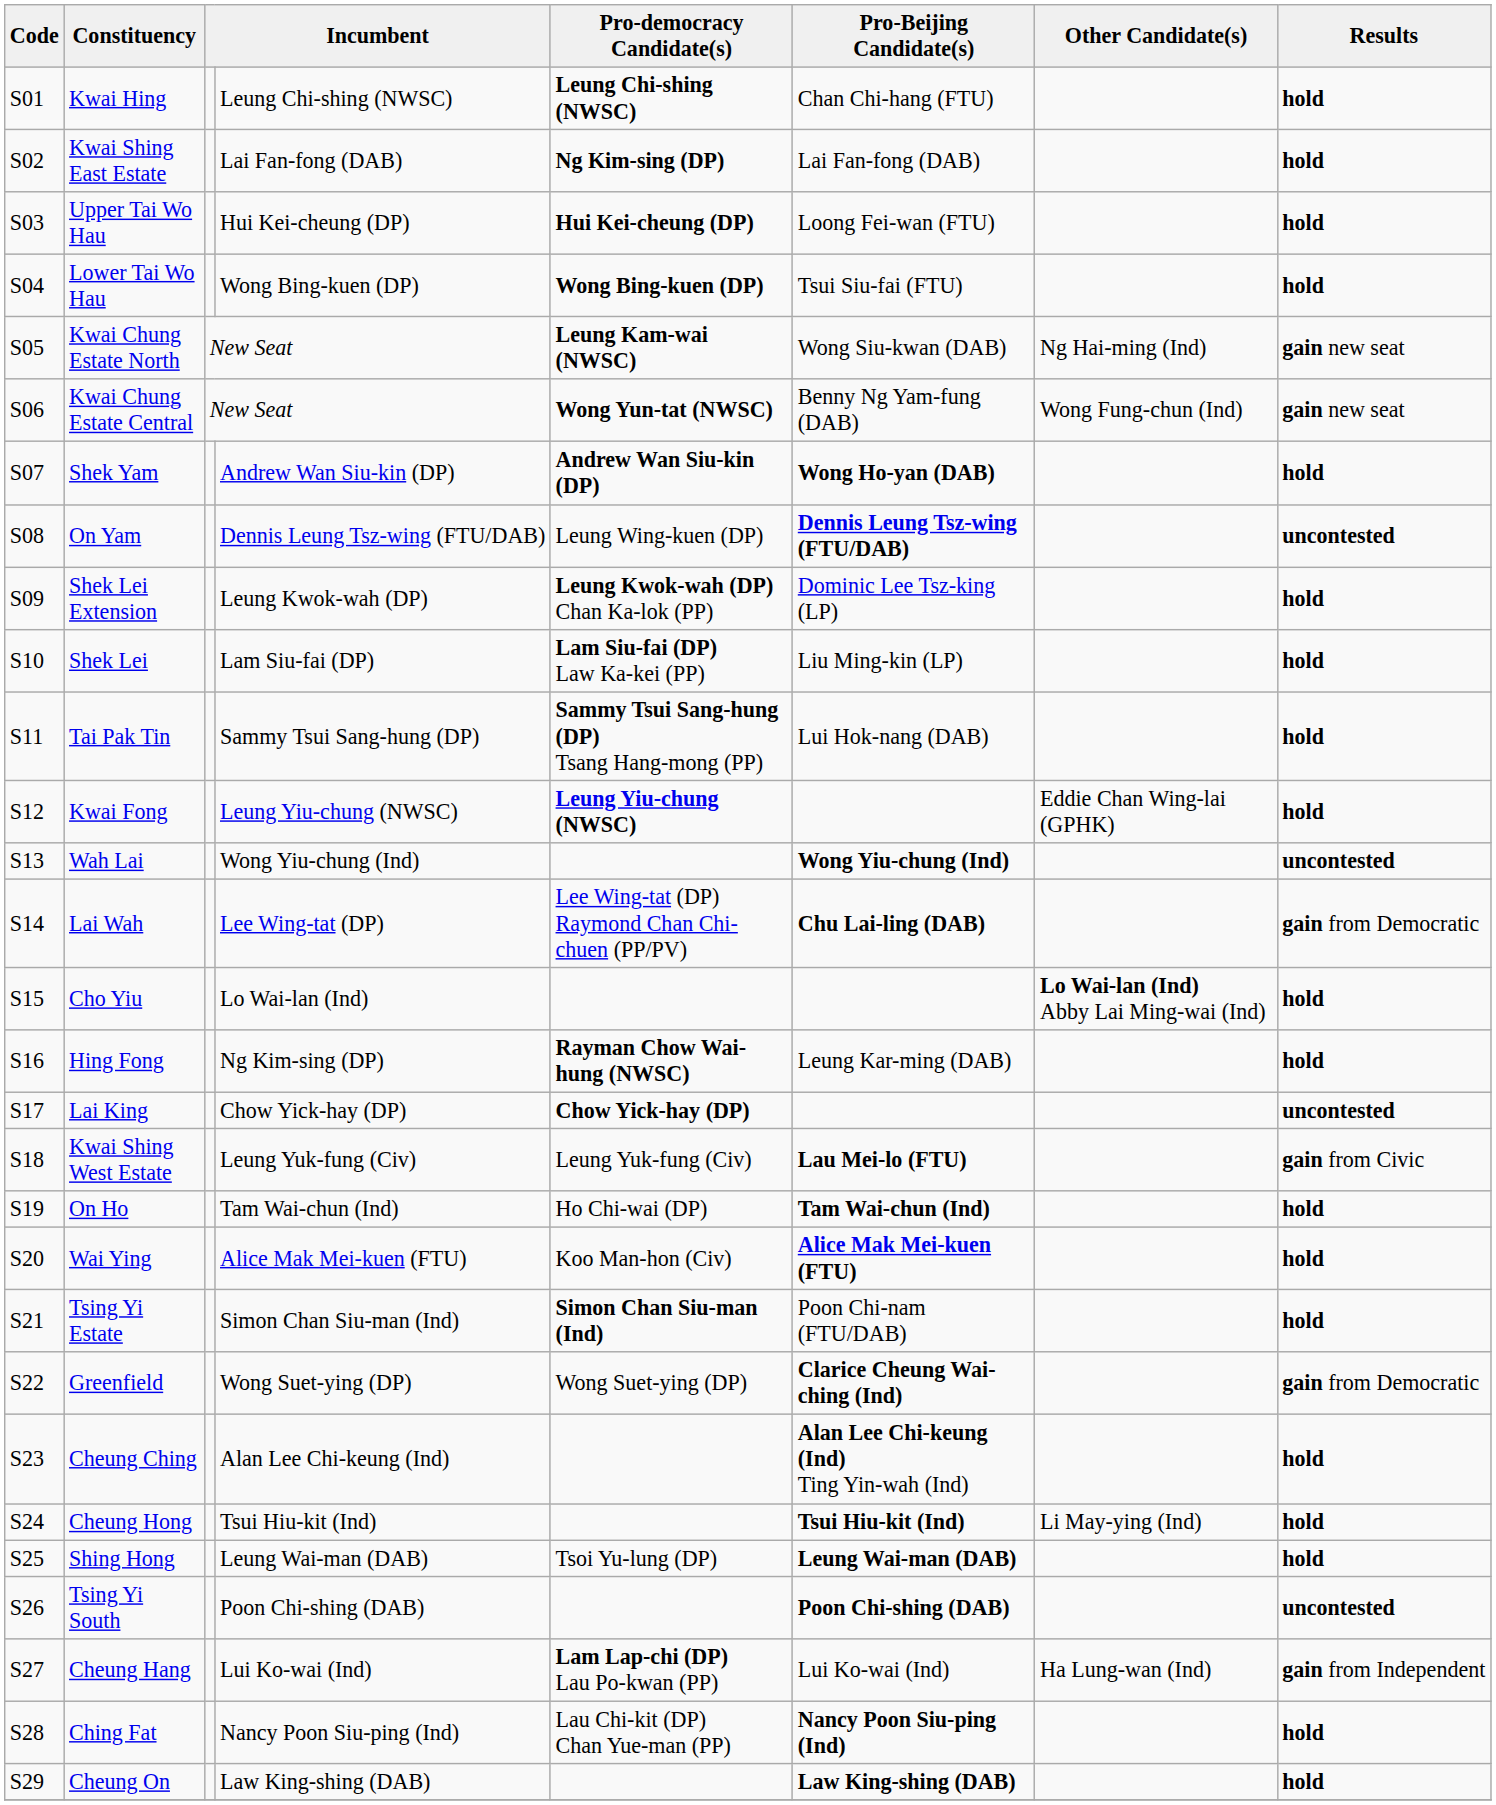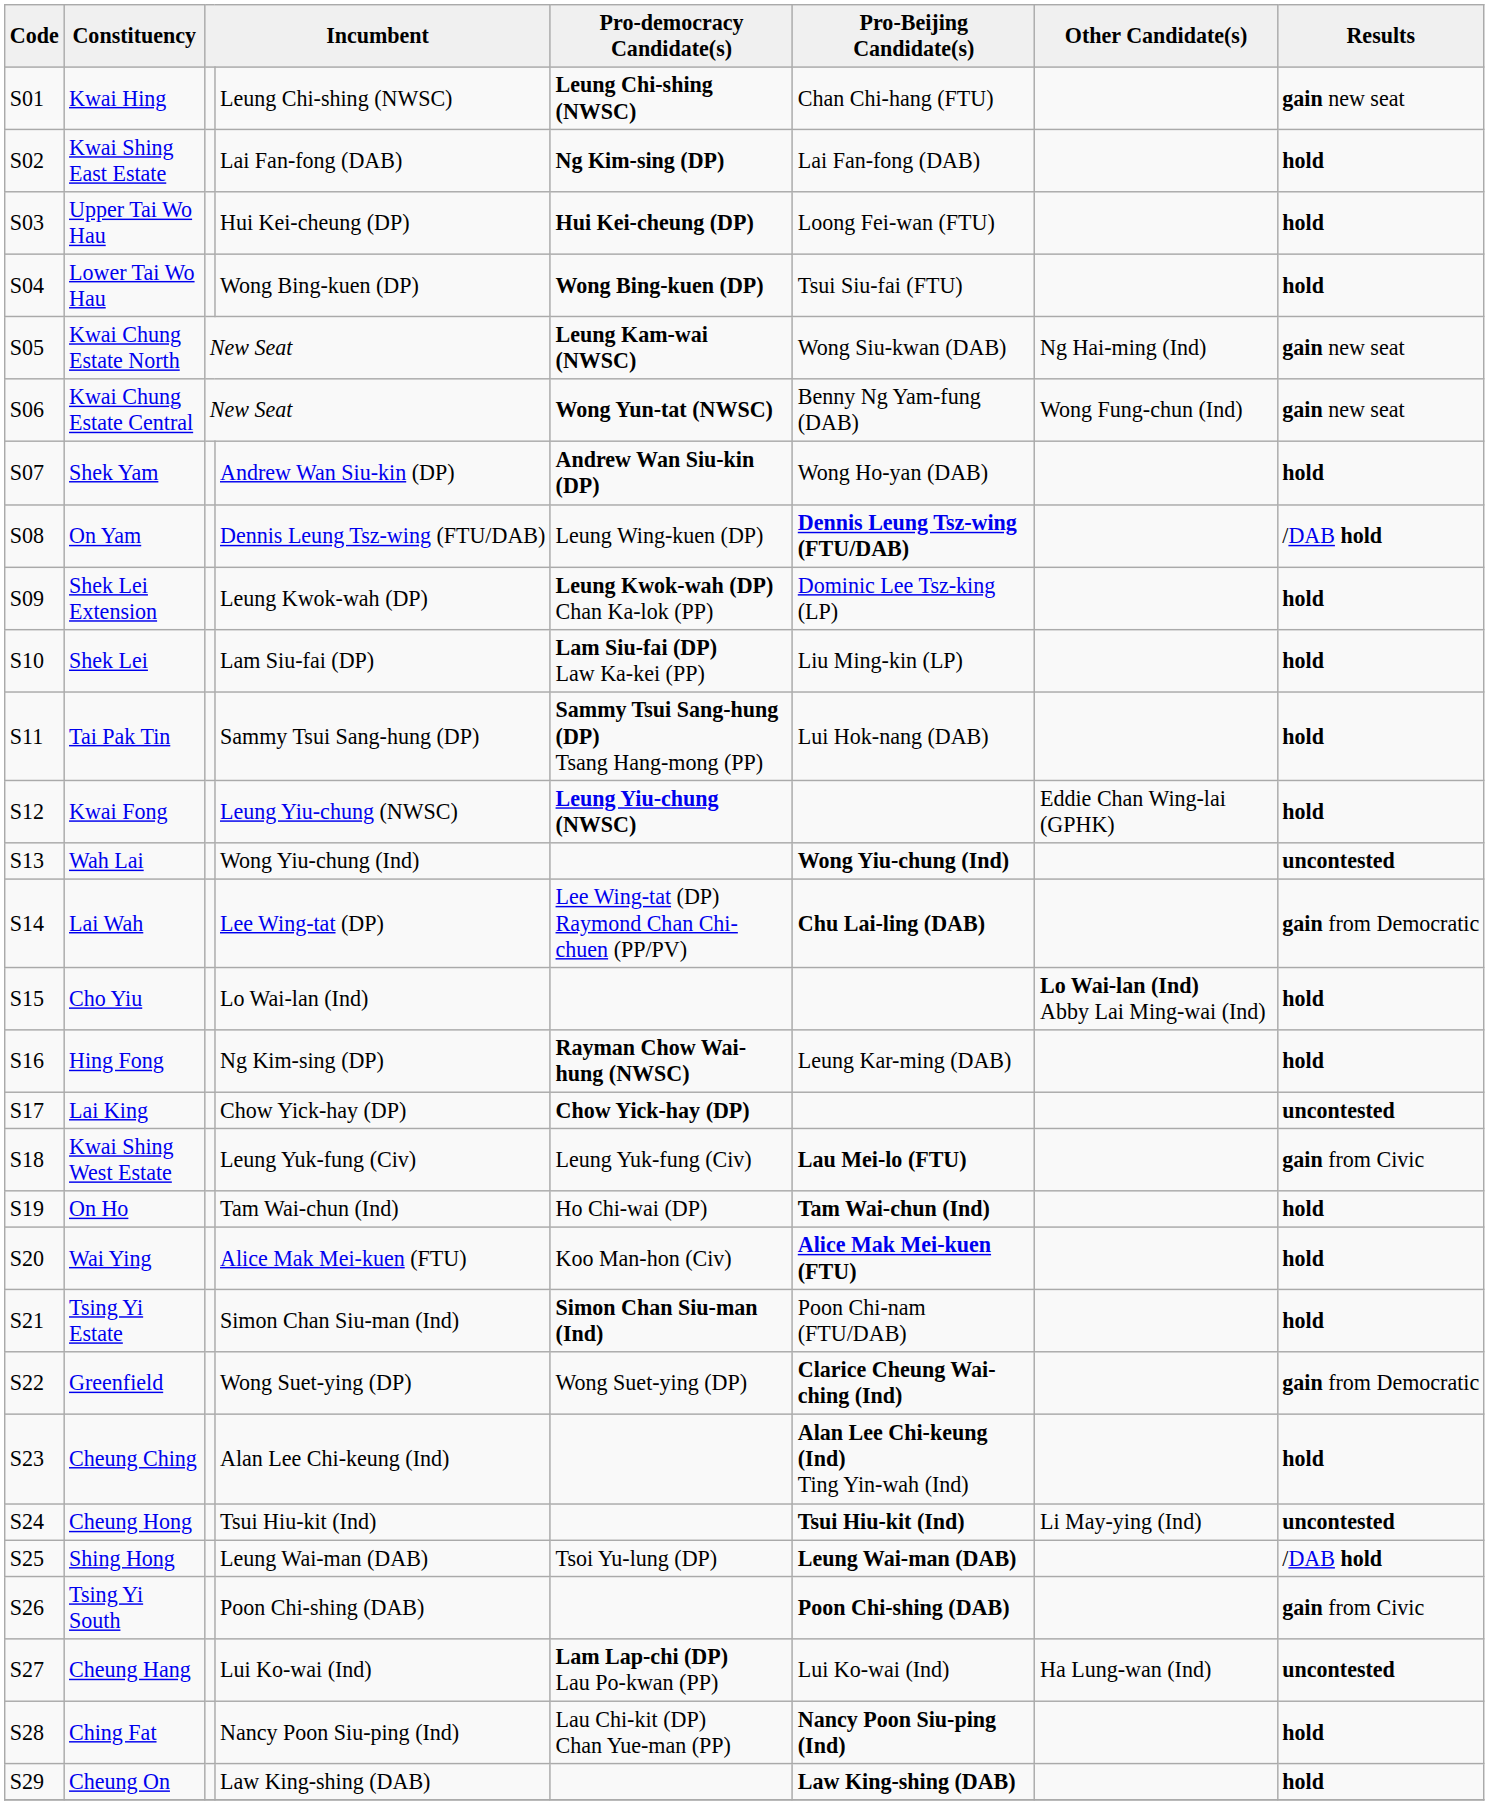(1303, 98) hold -> (1343, 98) gain new seat
(896, 472) bold -> (893, 472) normal
(1339, 535) uncontested -> (1332, 535) /DAB hold
(1303, 1521) hold -> (1339, 1521) uncontested
(1303, 1557) hold -> (1332, 1557) /DAB hold
(1339, 1607) uncontested -> (1353, 1607) gain from Civic
(1384, 1669) gain from Independent -> (1339, 1669) uncontested
